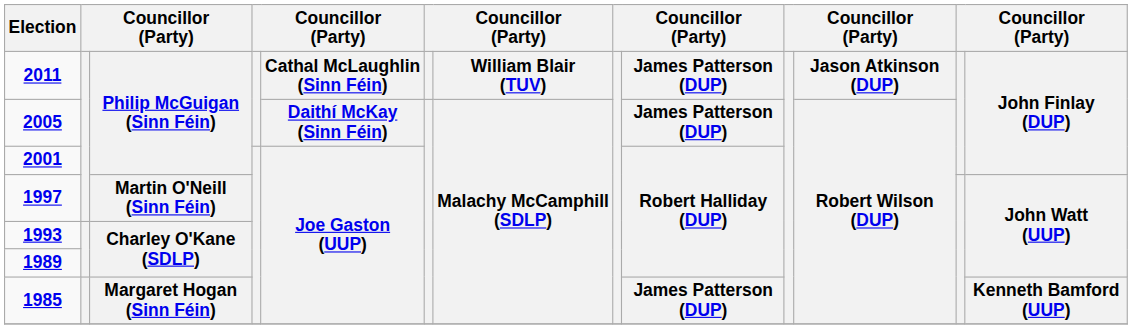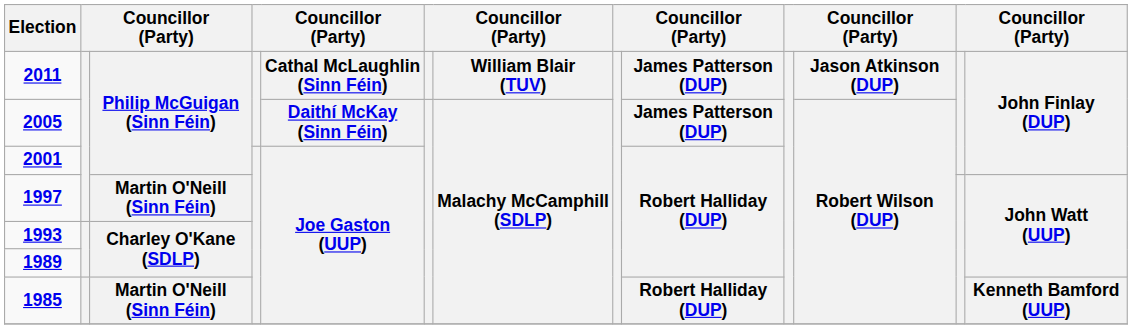(171, 300) Margaret Hogan (Sinn Féin) -> (171, 300) Martin O'Neill (Sinn Féin)
(703, 300) James Patterson (DUP) -> (703, 300) Robert Halliday (DUP)
